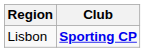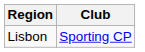(98, 36) bold -> (95, 36) normal
